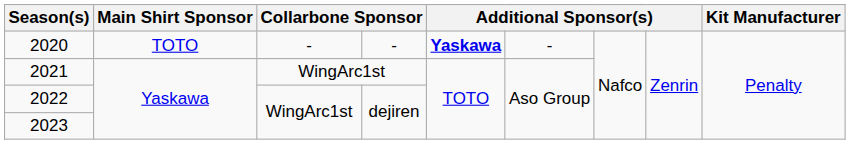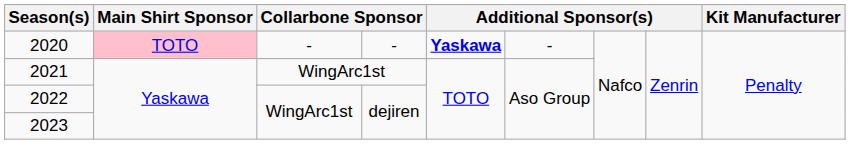(175, 44) no background -> (175, 44) pink background
